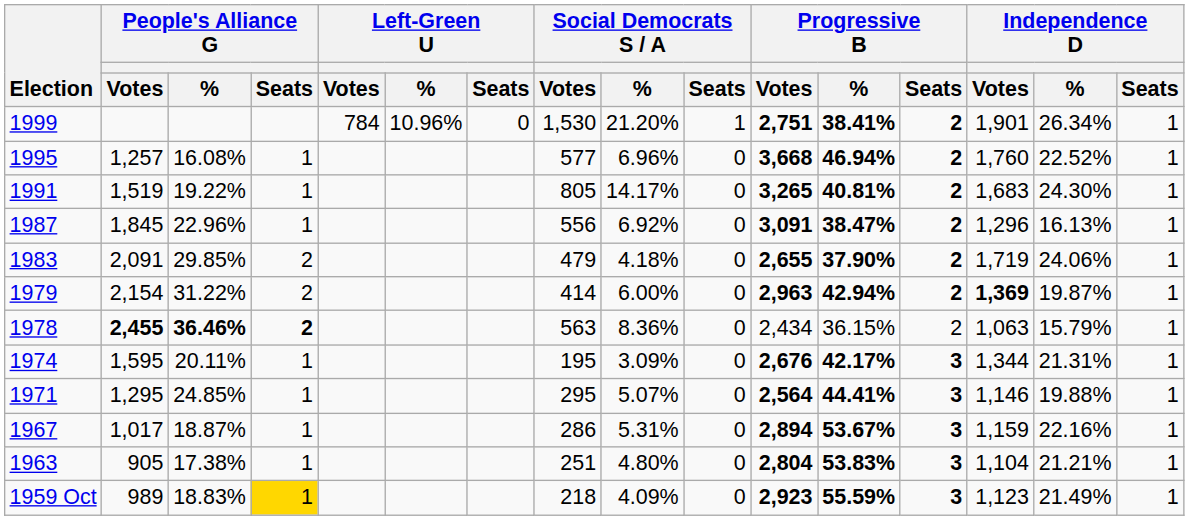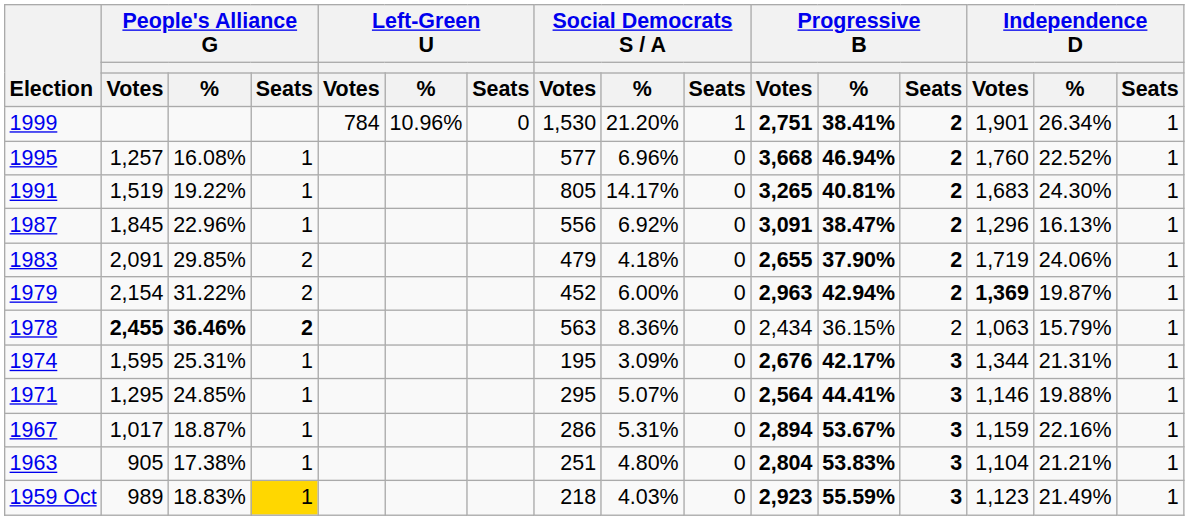(578, 293) 414 -> (578, 293) 452
(210, 361) 20.11% -> (210, 361) 25.31%
(648, 497) 4.09% -> (648, 497) 4.03%
